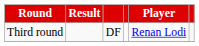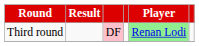(113, 32) no background -> (113, 32) pink background
(159, 32) no background -> (159, 32) lightgreen background
